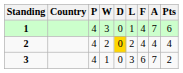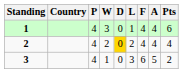(154, 28) 7 -> (154, 28) 4
(154, 60) 7 -> (154, 60) 5
